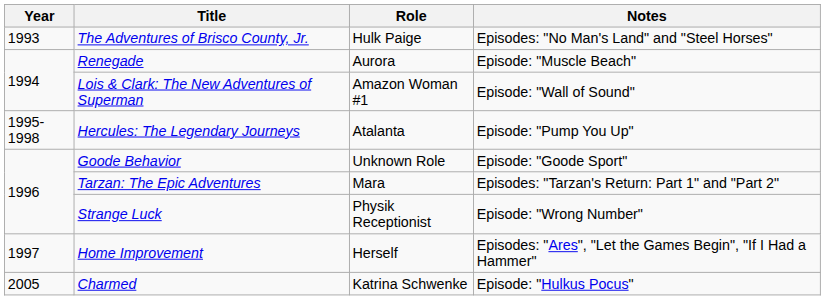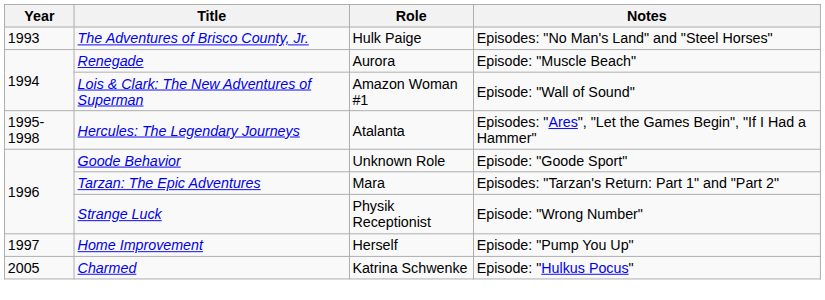(555, 130) Episode: "Pump You Up" -> (641, 130) Episodes: "Ares", "Let the Games Begin", "If I Had a Hammer"
(641, 253) Episodes: "Ares", "Let the Games Begin", "If I Had a Hammer" -> (555, 245) Episode: "Pump You Up"
